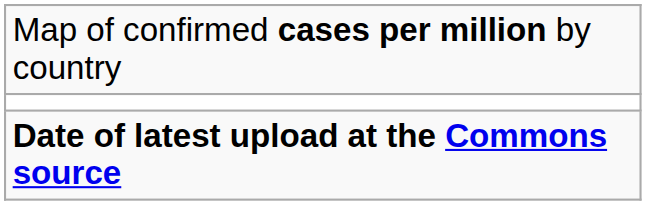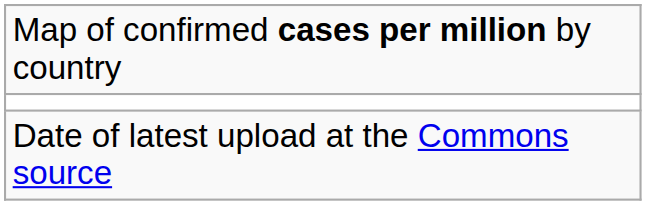(310, 154) bold -> (291, 154) normal
